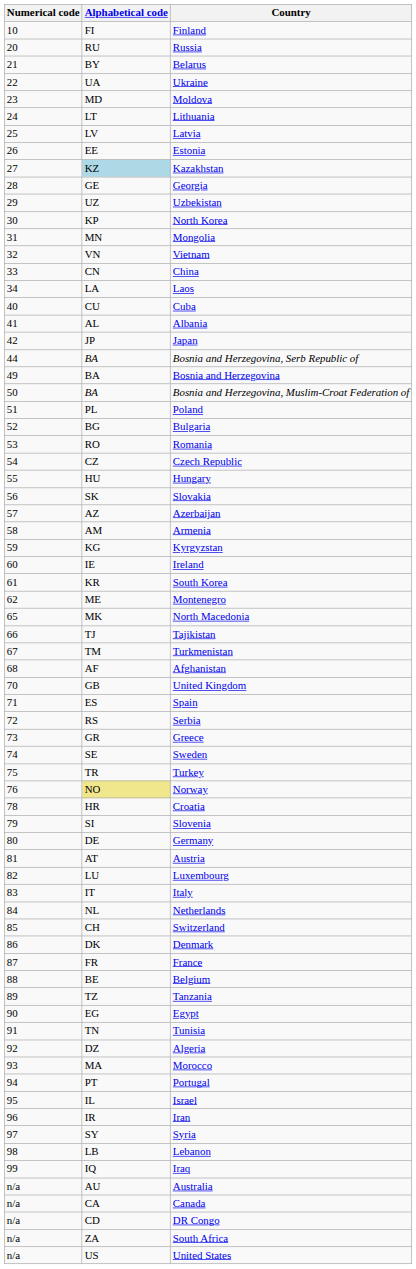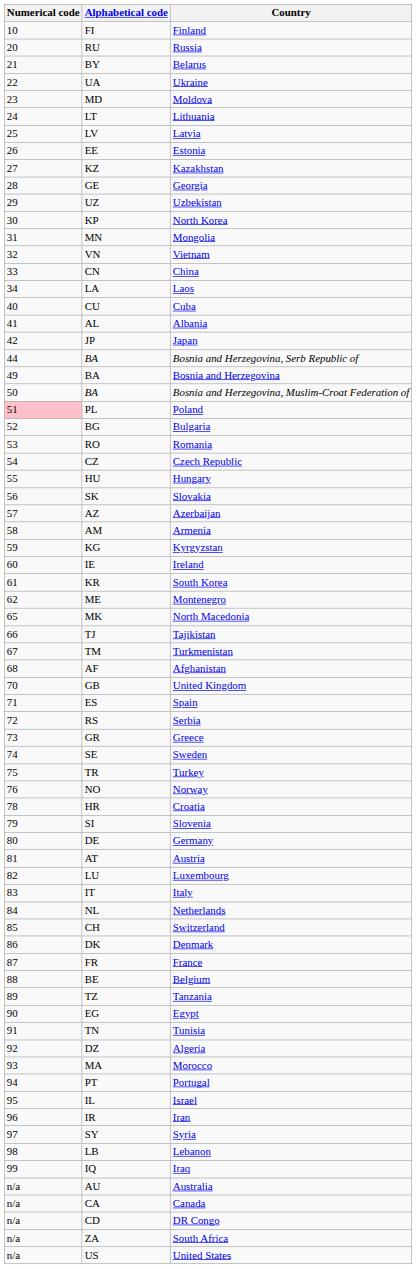(92, 168) lightblue background -> (92, 168) no background
(12, 409) no background -> (12, 409) pink background
(93, 789) khaki background -> (93, 789) no background
